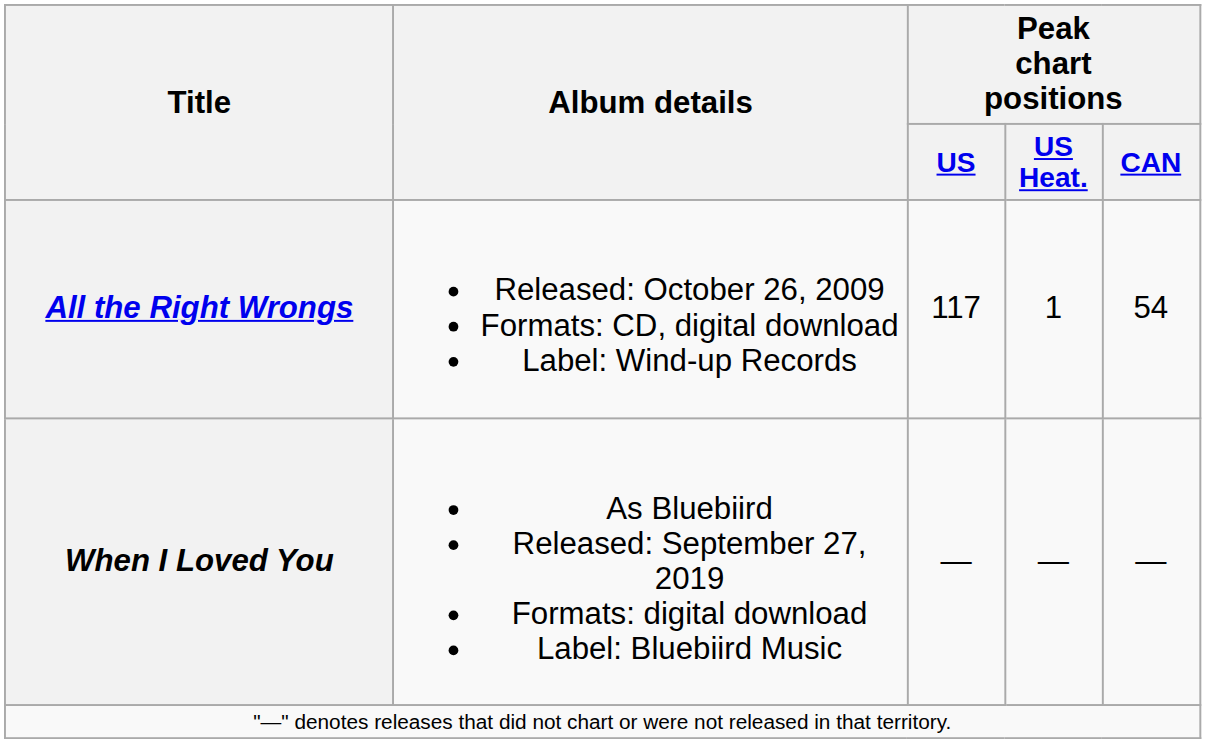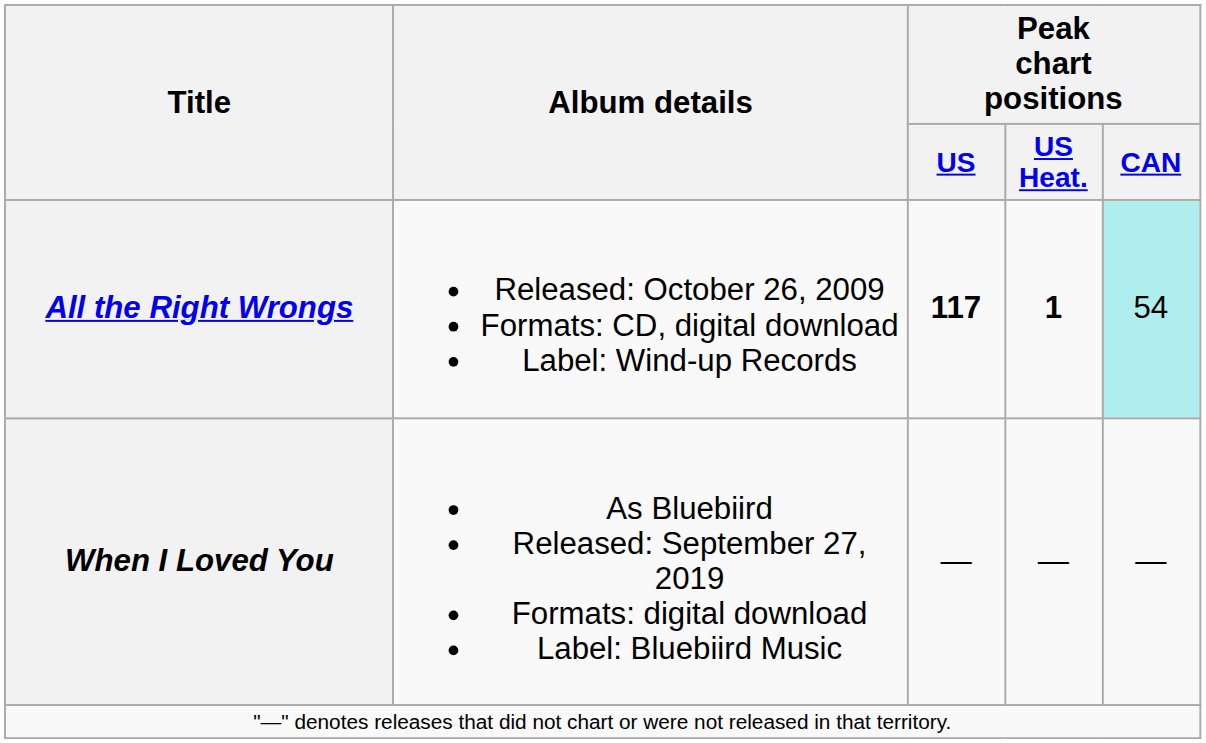(956, 308) normal -> (956, 308) bold
(1053, 308) normal -> (1053, 308) bold
(1151, 308) no background -> (1151, 308) paleturquoise background
